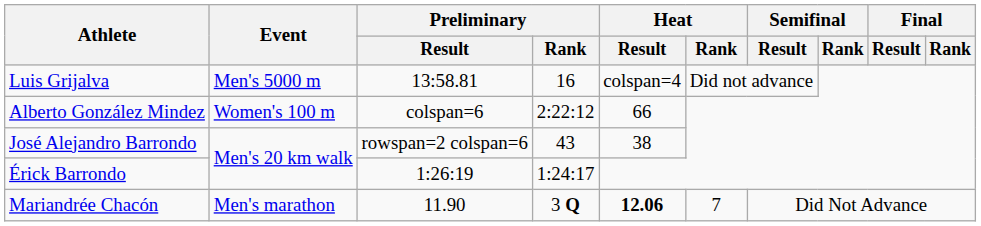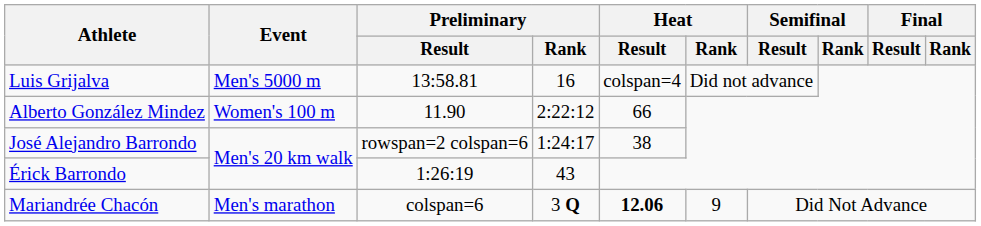(445, 112) colspan=6 -> (445, 112) 11.90
(566, 143) 43 -> (566, 143) 1:24:17
(566, 174) 1:24:17 -> (566, 174) 43
(445, 205) 11.90 -> (445, 205) colspan=6
(716, 205) 7 -> (716, 205) 9
